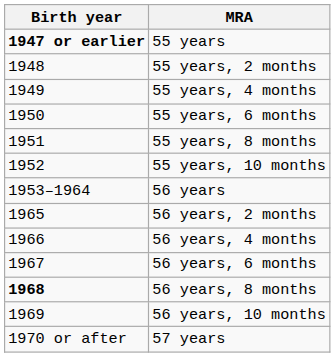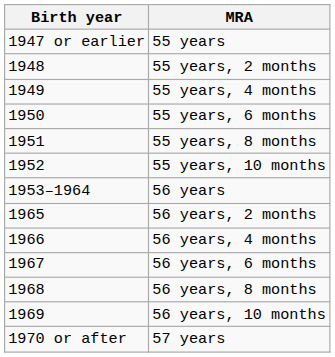(77, 42) bold -> (77, 42) normal
(26, 290) bold -> (26, 290) normal
